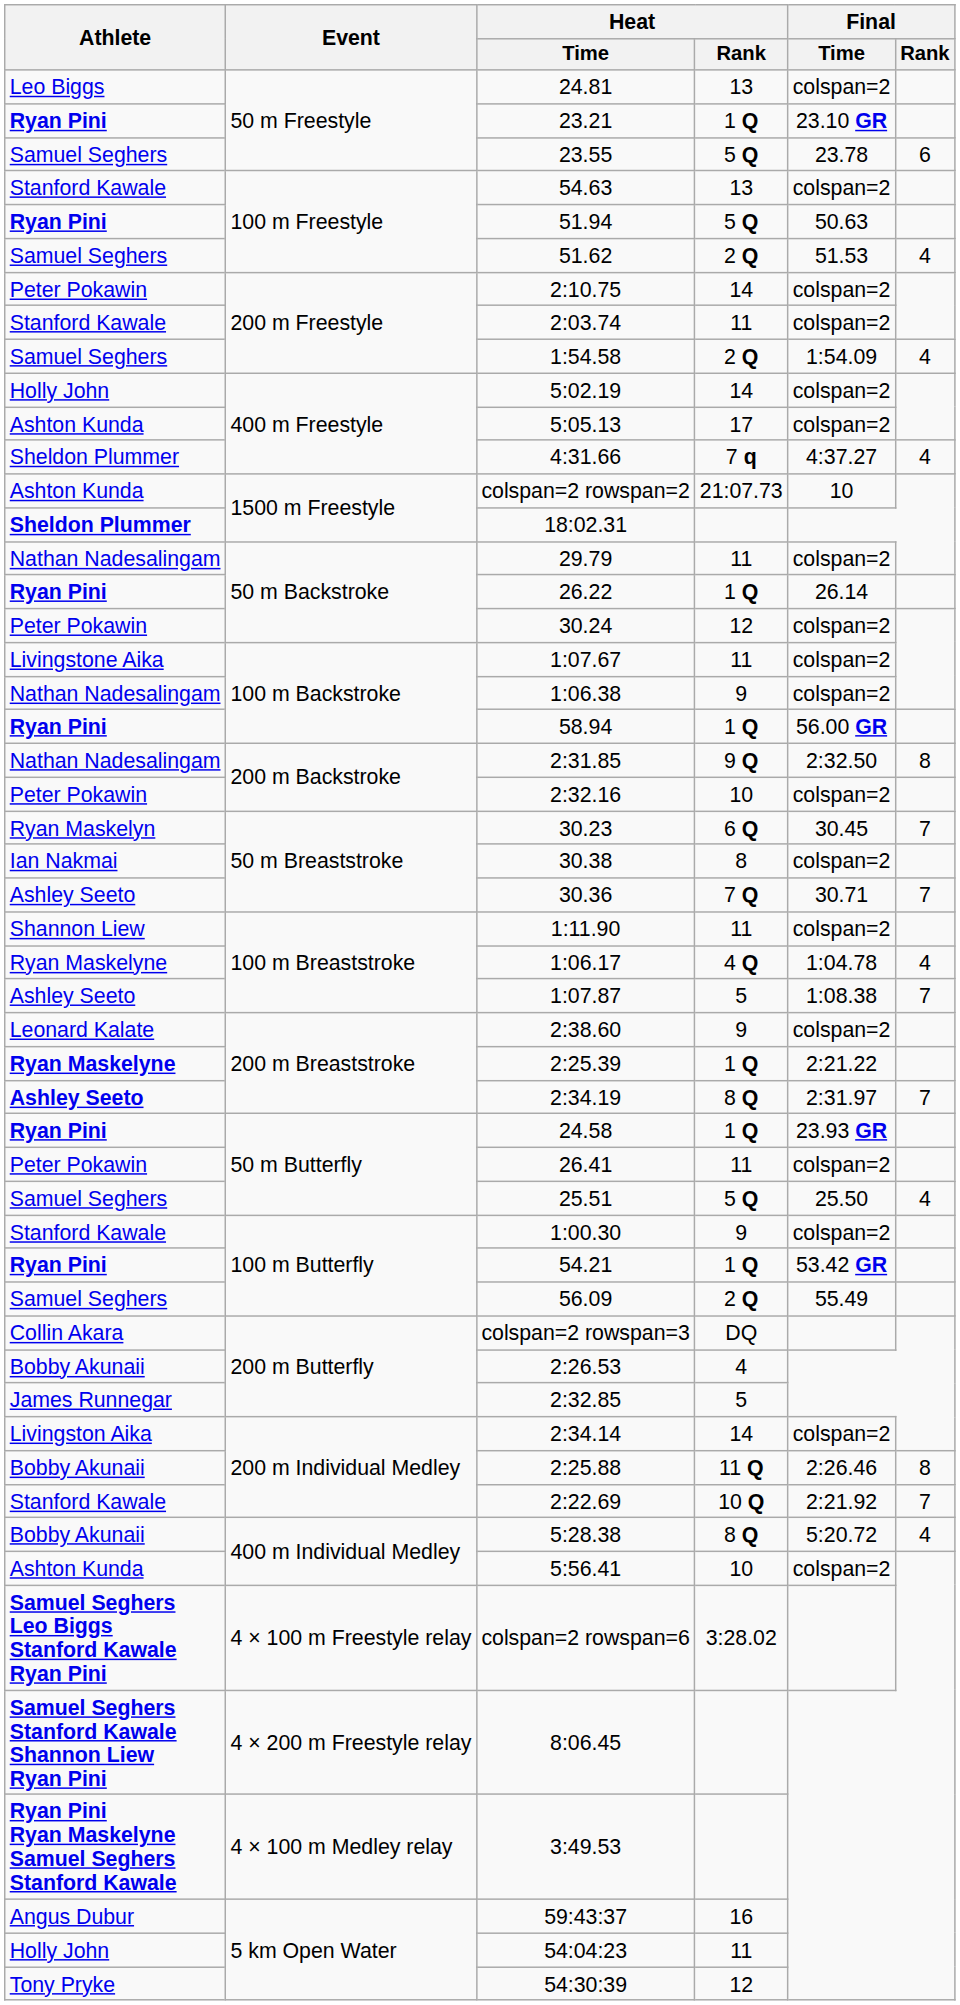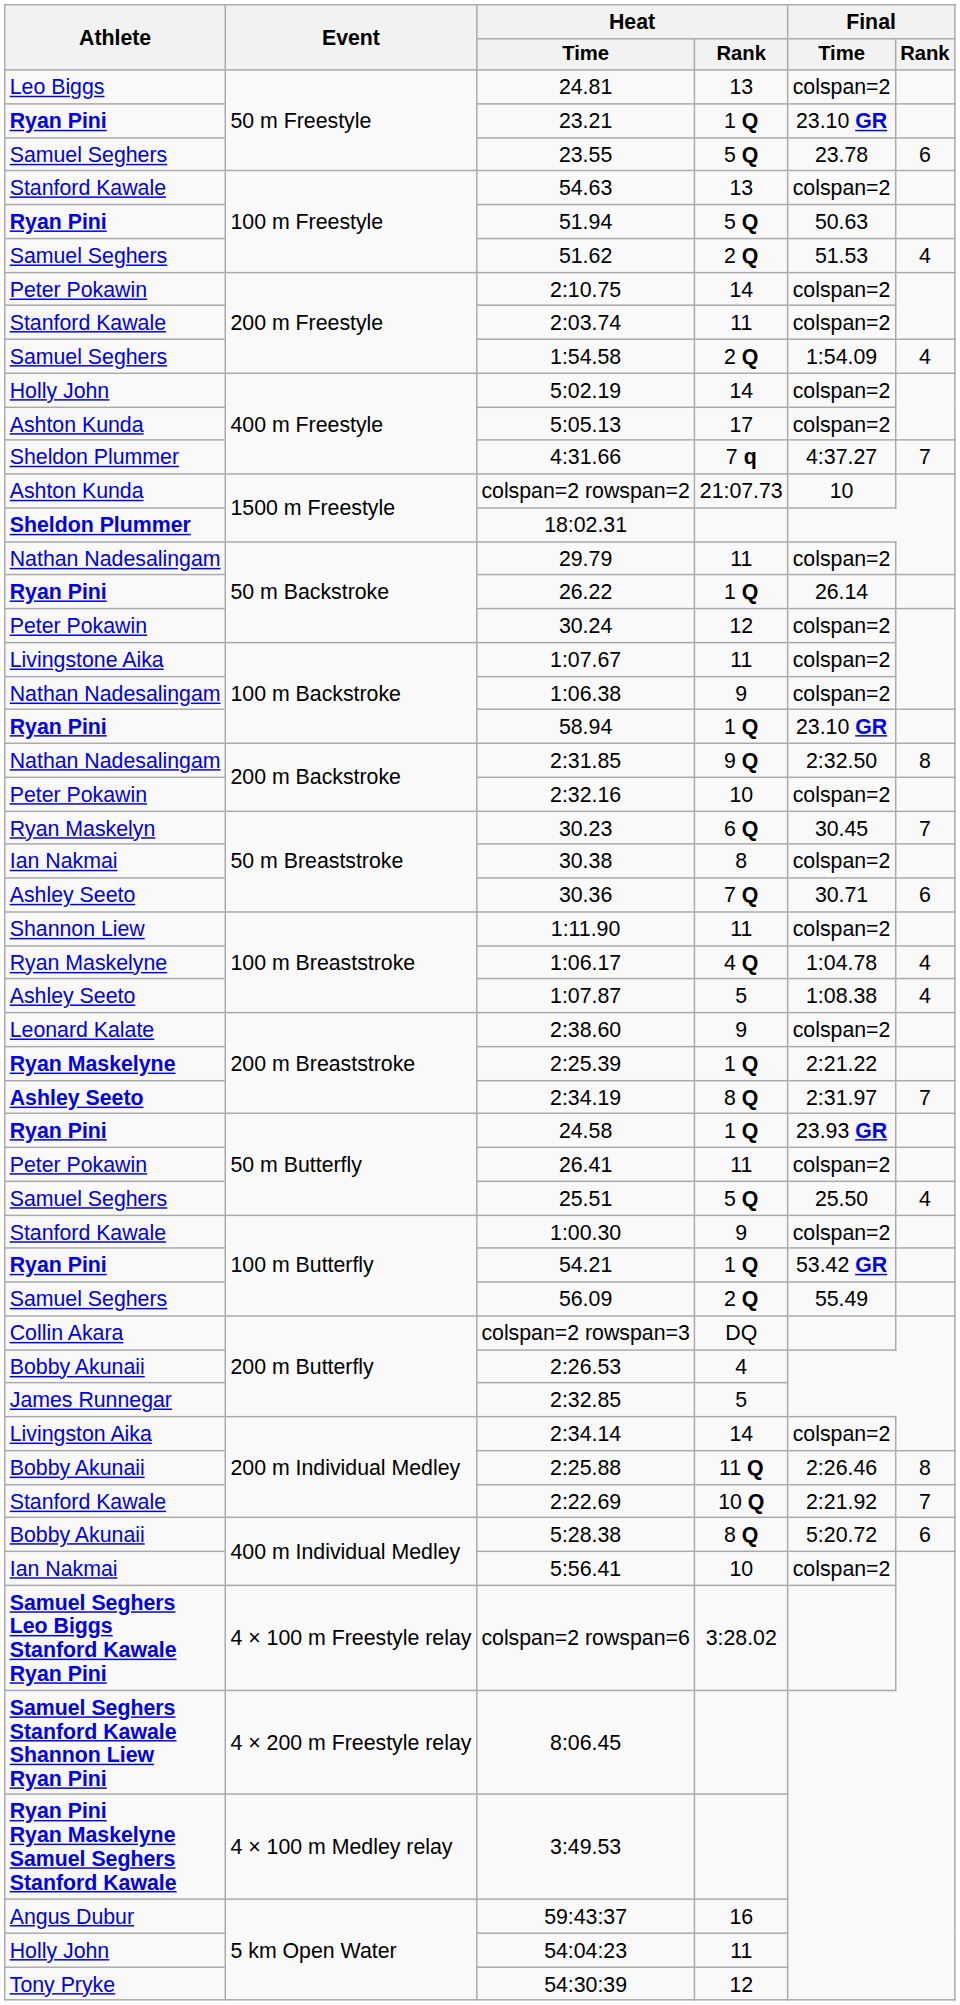(925, 458) 4 -> (925, 458) 7
(842, 727) 56.00 GR -> (842, 727) 23.10 GR
(925, 895) 7 -> (925, 895) 6
(925, 996) 7 -> (925, 996) 4
(925, 1535) 4 -> (925, 1535) 6
(77, 1569) Ashton Kunda -> (64, 1569) Ian Nakmai
